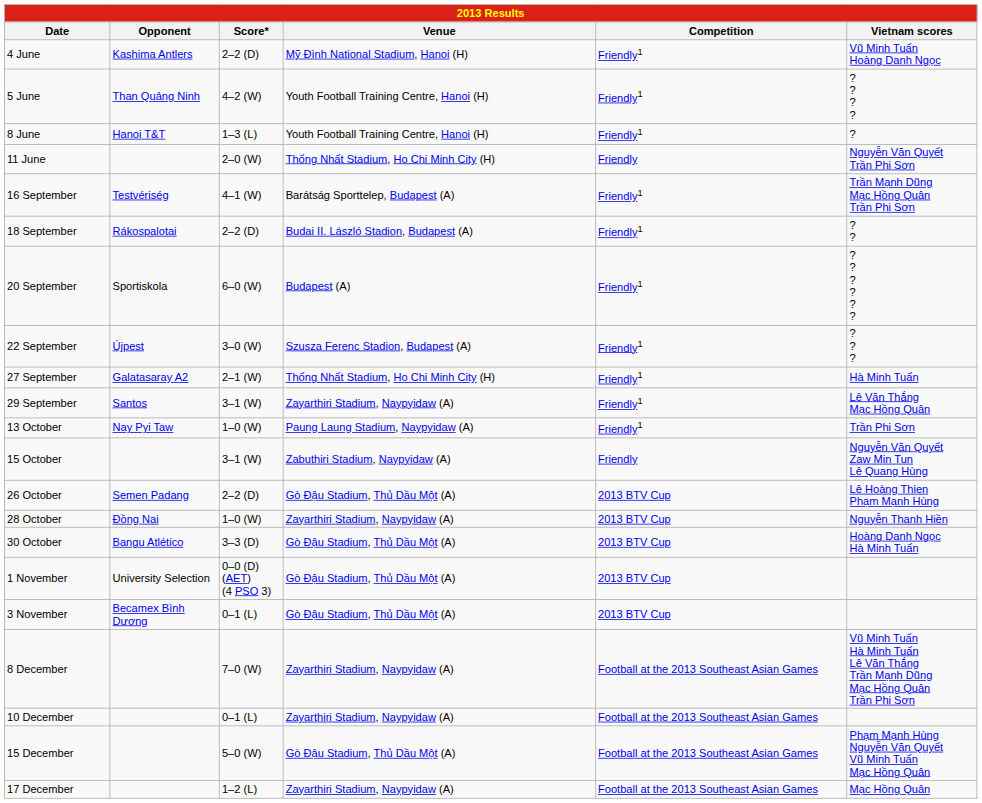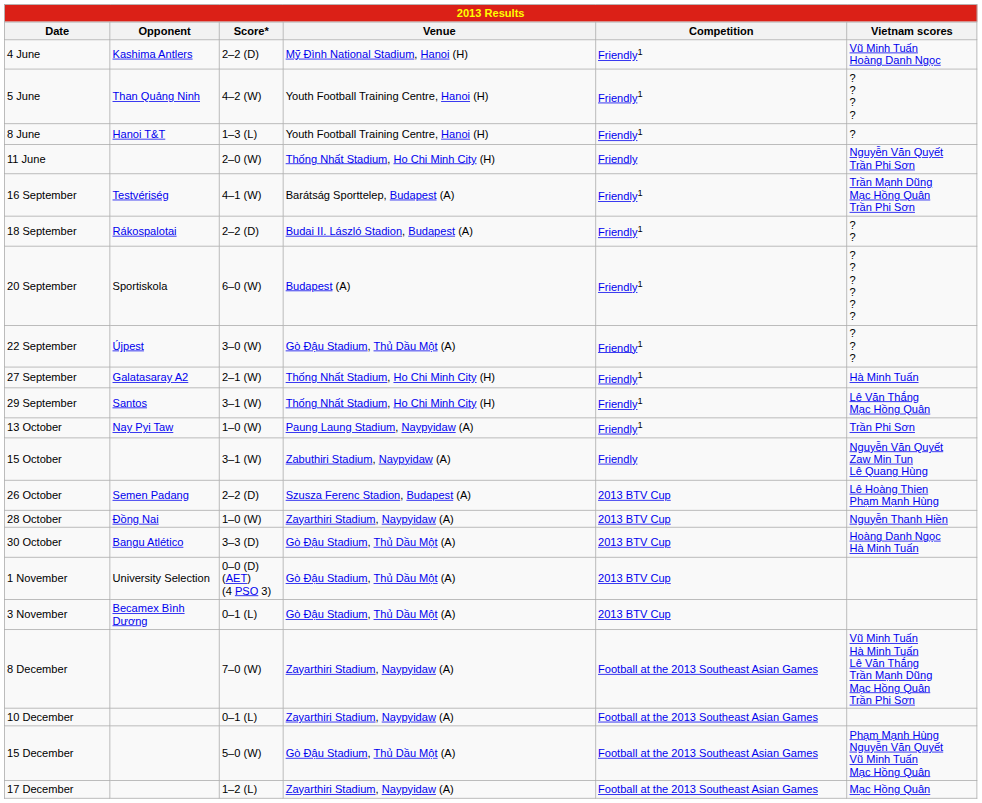(378, 347) Szusza Ferenc Stadion, Budapest (A) -> (371, 347) Gò Đậu Stadium, Thủ Dầu Một (A)
(370, 403) Zayarthiri Stadium, Naypyidaw (A) -> (390, 403) Thống Nhất Stadium, Ho Chi Minh City (H)
(371, 495) Gò Đậu Stadium, Thủ Dầu Một (A) -> (378, 495) Szusza Ferenc Stadion, Budapest (A)
